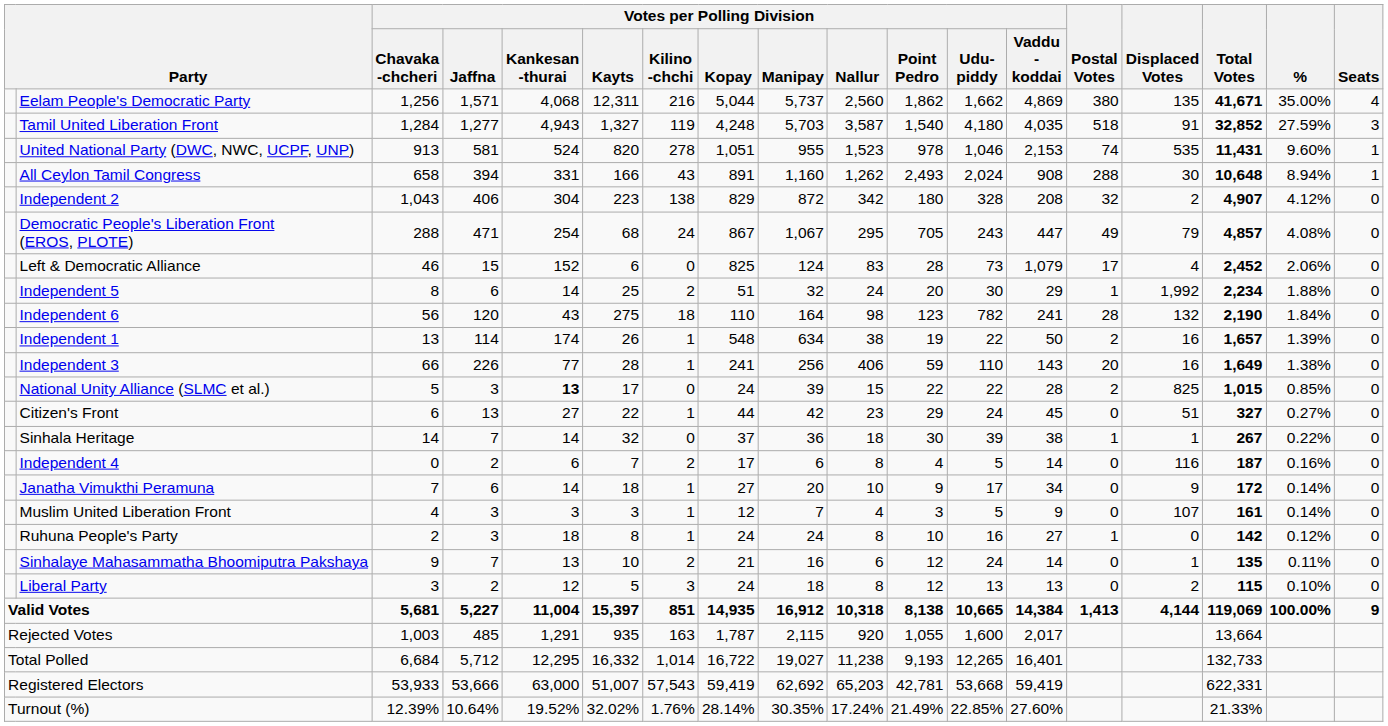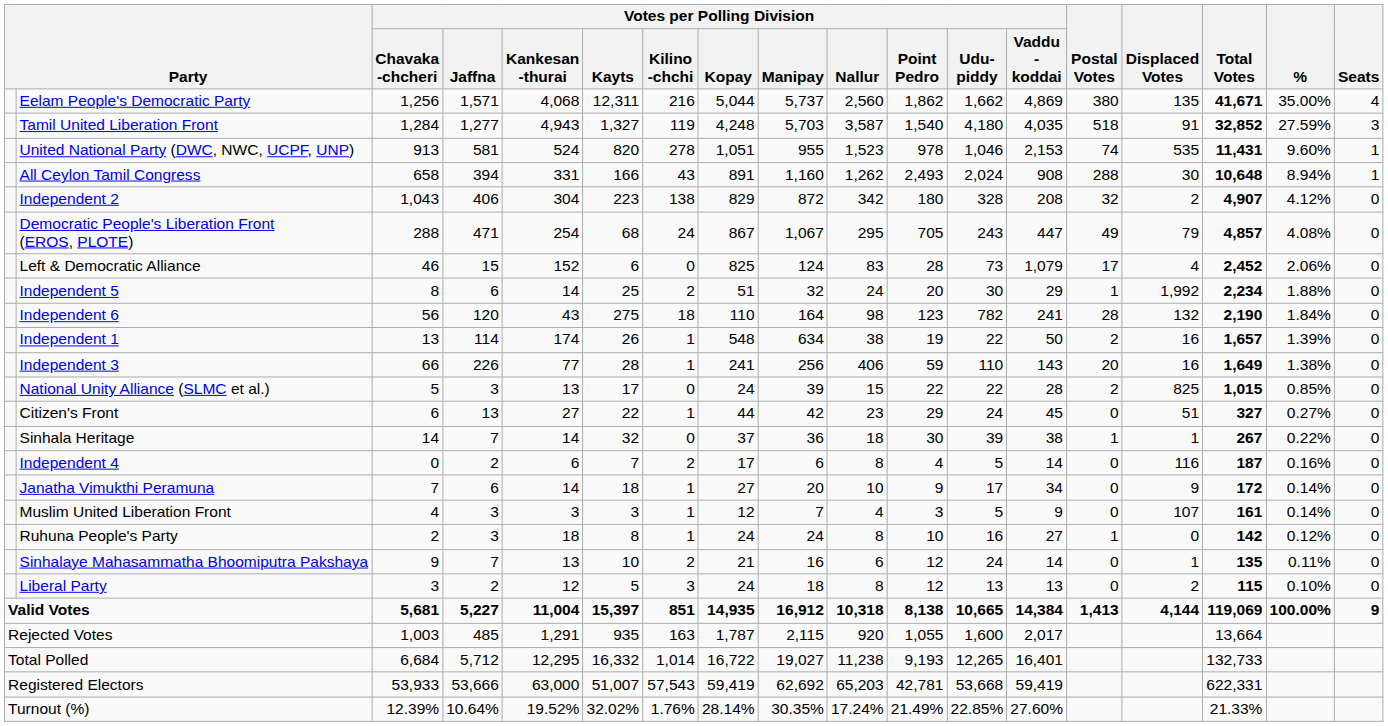(571, 389) bold -> (571, 389) normal
